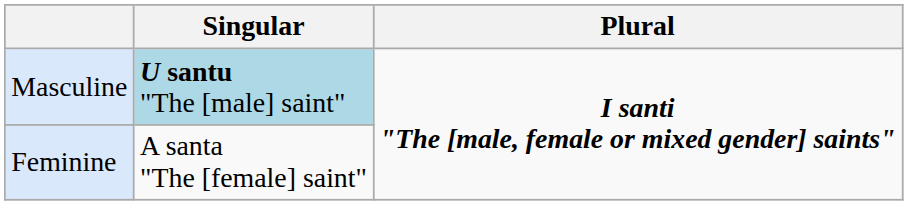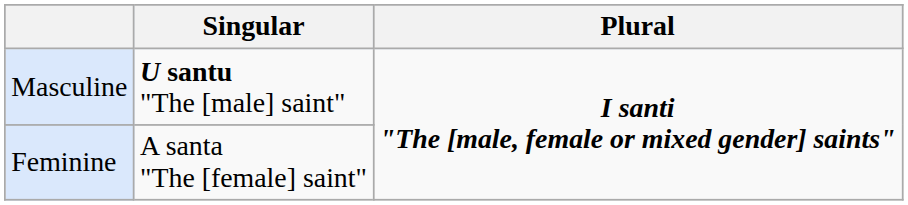(243, 86) lightblue background -> (243, 86) no background
